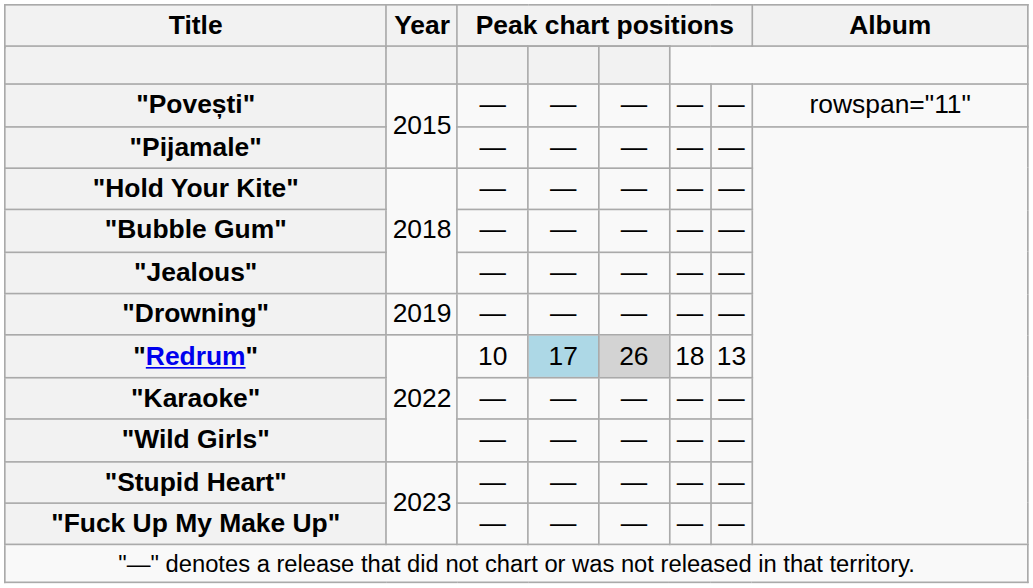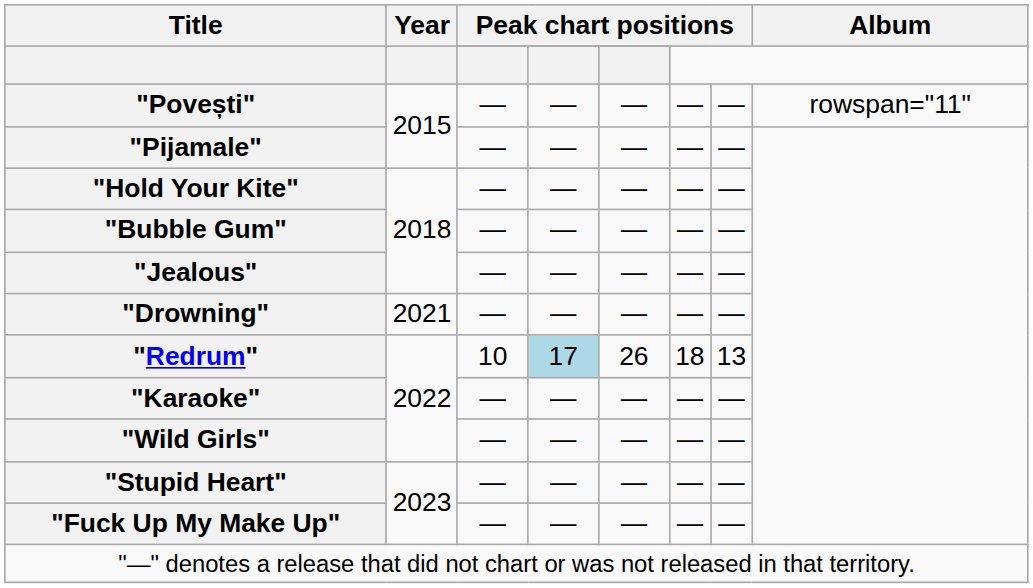(422, 314) 2019 -> (422, 314) 2021
(634, 356) lightgrey background -> (634, 356) no background
